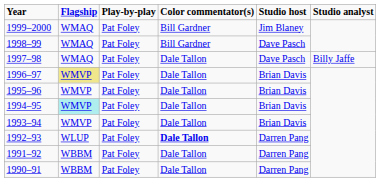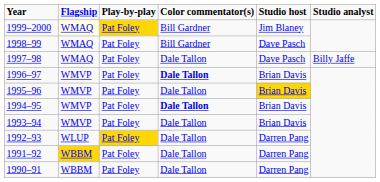(77, 28) no background -> (77, 28) lightyellow background
(121, 28) no background -> (121, 28) gold background
(76, 75) khaki background -> (76, 75) no background
(183, 75) normal -> (184, 75) bold
(282, 91) no background -> (282, 91) gold background
(76, 106) paleturquoise background -> (76, 106) no background
(183, 106) normal -> (184, 106) bold
(121, 138) no background -> (121, 138) gold background
(184, 138) bold -> (183, 138) normal
(76, 153) no background -> (76, 153) gold background
